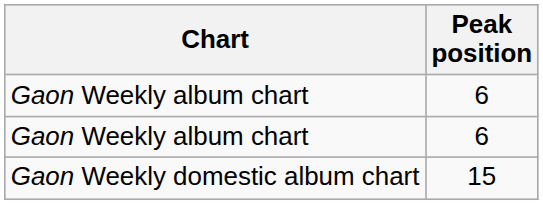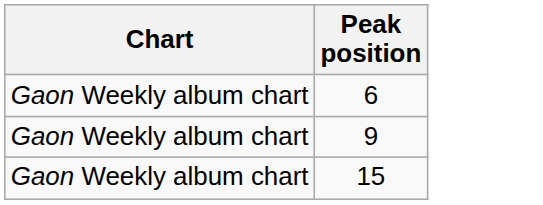(482, 136) 6 -> (371, 136) 9
(215, 177) Gaon Weekly domestic album chart -> (160, 177) Gaon Weekly album chart
